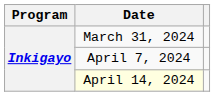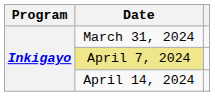(139, 59) no background -> (139, 59) khaki background
(139, 80) lightyellow background -> (139, 80) no background
